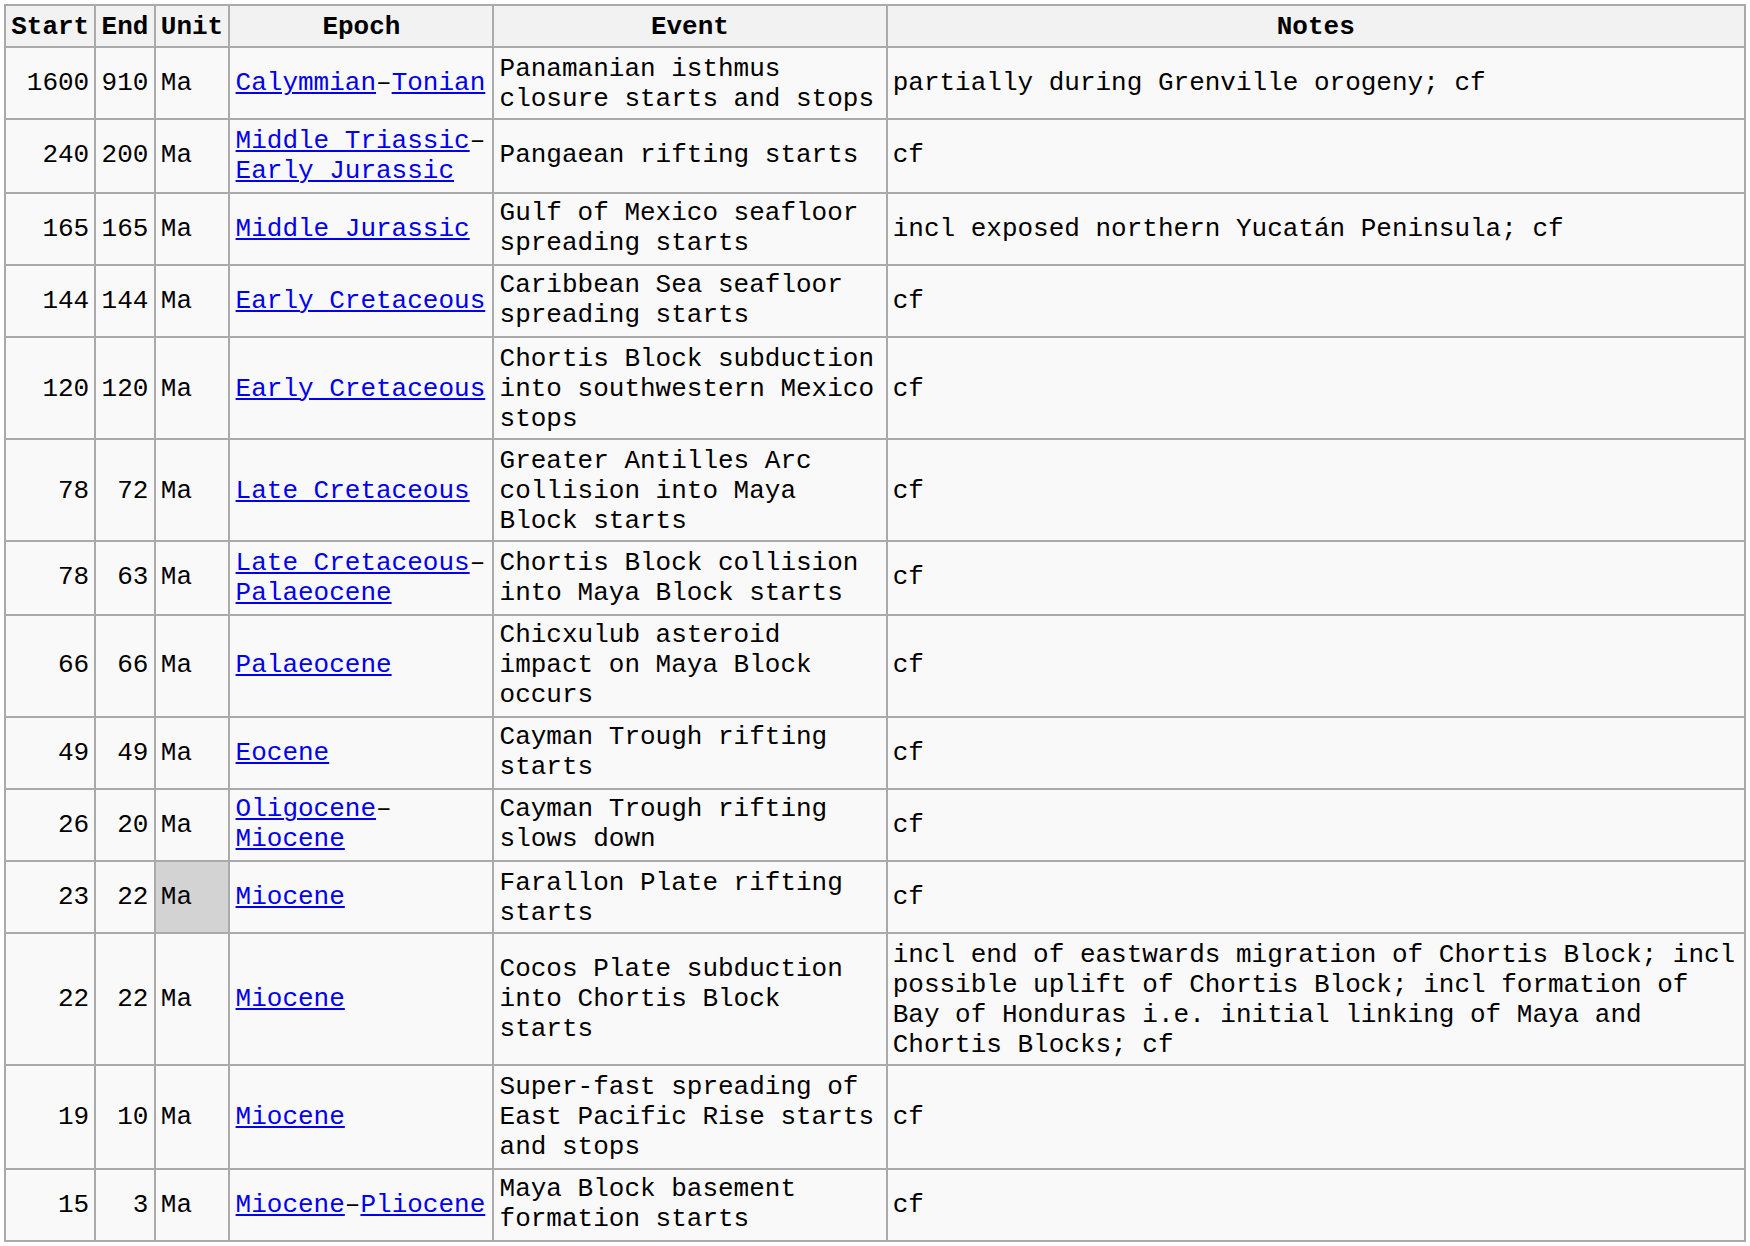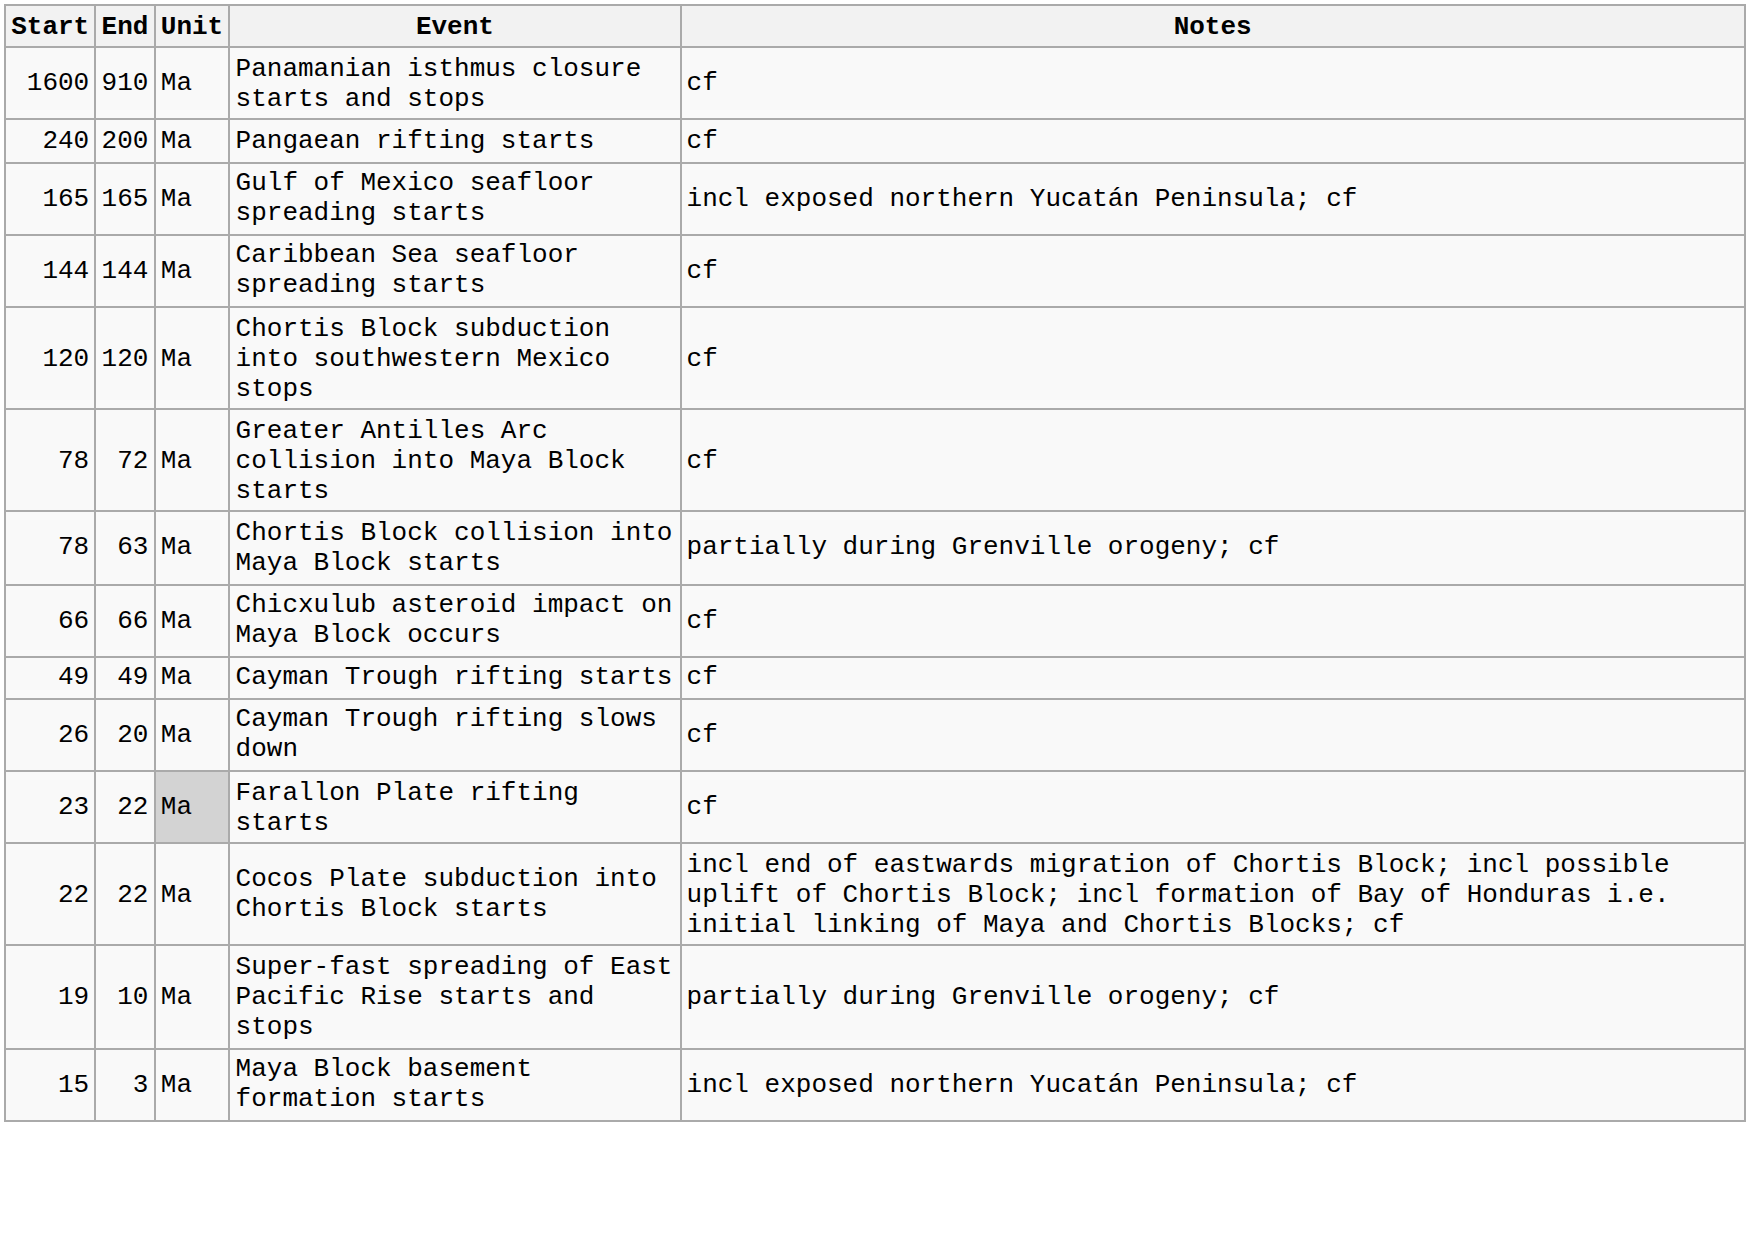- column: (361, 26)
(1189, 84) partially during Grenville orogeny; cf -> (702, 84) cf
(908, 578) cf -> (983, 548) partially during Grenville orogeny; cf
(908, 1117) cf -> (983, 997) partially during Grenville orogeny; cf
(908, 1204) cf -> (1022, 1084) incl exposed northern Yucatán Peninsula; cf
